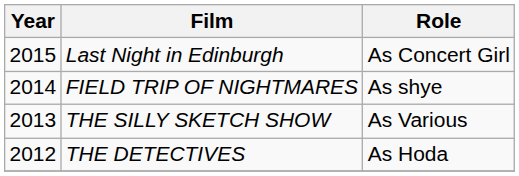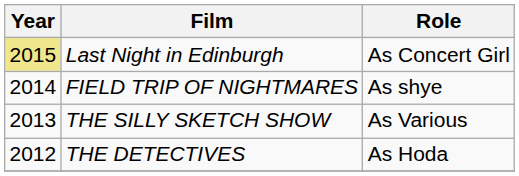(33, 54) no background -> (33, 54) khaki background
